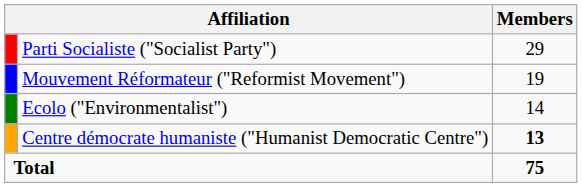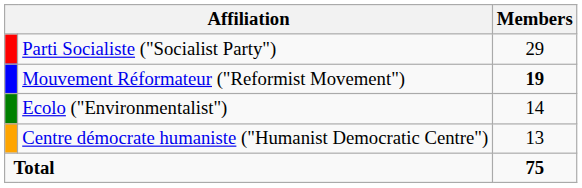(535, 78) normal -> (535, 78) bold
(535, 138) bold -> (535, 138) normal
